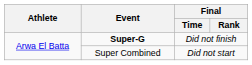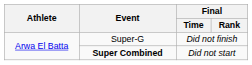(128, 39) bold -> (128, 39) normal
(128, 53) normal -> (128, 53) bold
